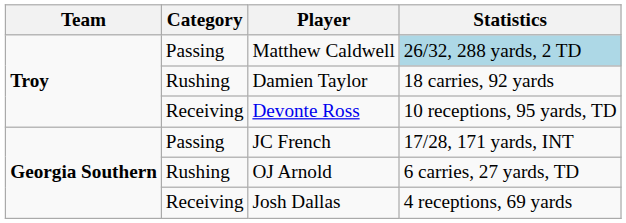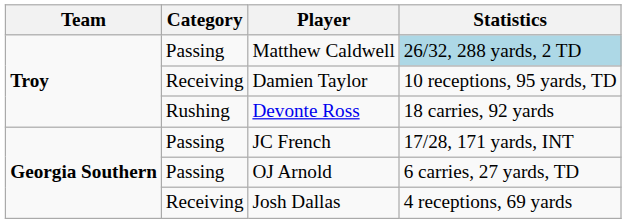(198, 80) Rushing -> (205, 80) Receiving
(479, 80) 18 carries, 92 yards -> (510, 80) 10 receptions, 95 yards, TD
(205, 111) Receiving -> (198, 111) Rushing
(510, 111) 10 receptions, 95 yards, TD -> (479, 111) 18 carries, 92 yards
(198, 172) Rushing -> (195, 172) Passing
